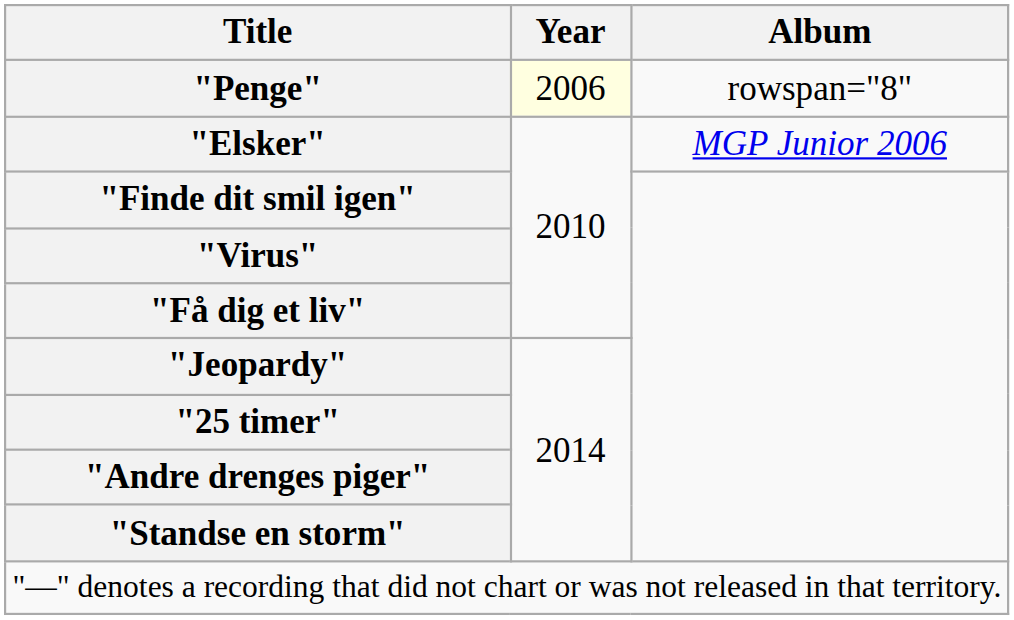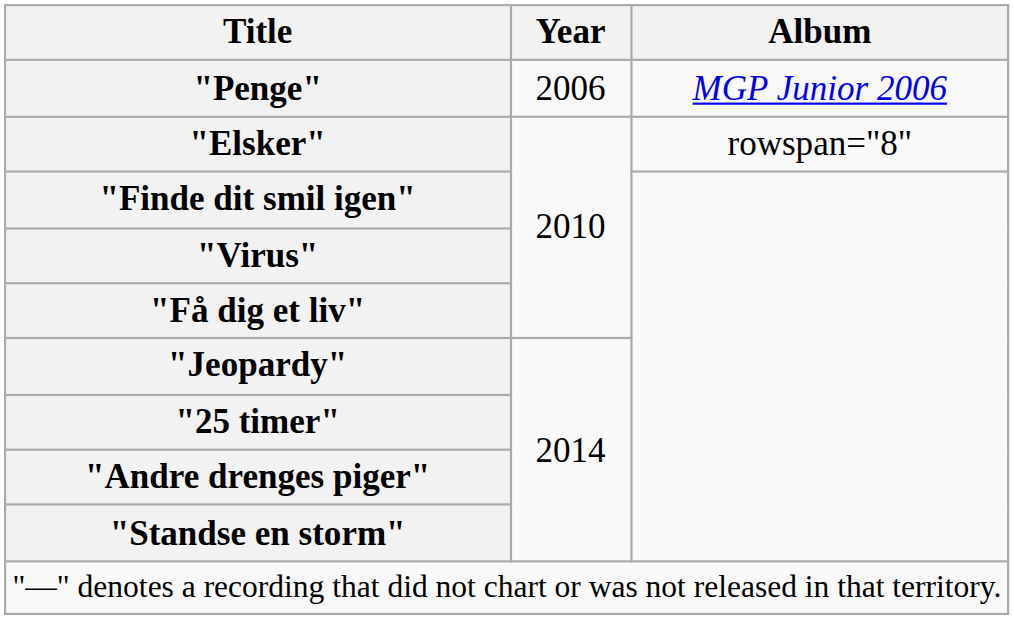(570, 87) lightyellow background -> (570, 87) no background
(820, 87) rowspan="8" -> (820, 87) MGP Junior 2006
(820, 143) MGP Junior 2006 -> (820, 143) rowspan="8"
